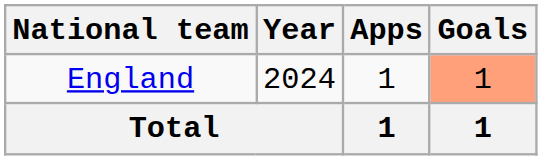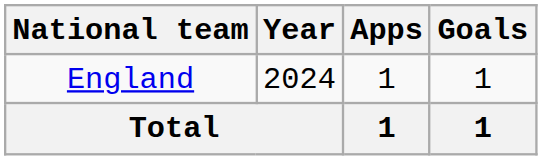(483, 79) lightsalmon background -> (483, 79) no background
